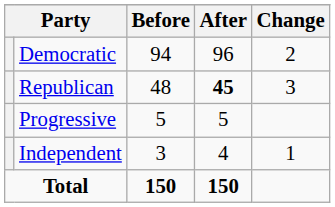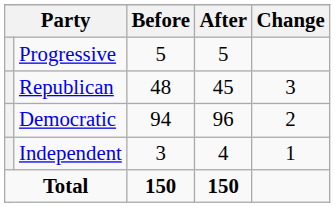rows swapped: (68, 53) <-> (68, 119)
(223, 86) bold -> (223, 86) normal
